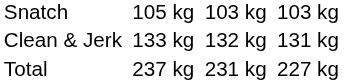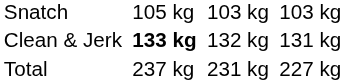(163, 40) normal -> (164, 40) bold
